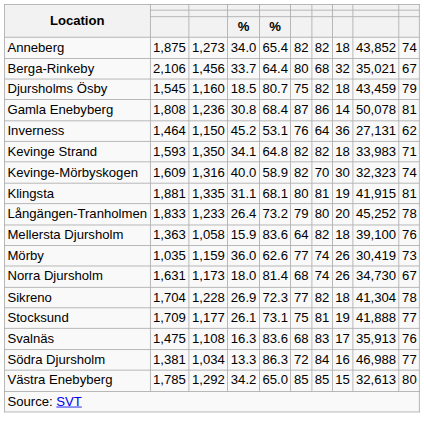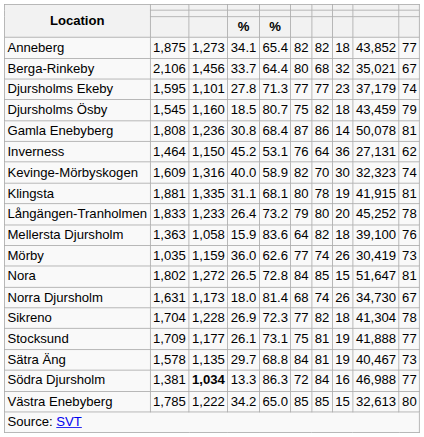(244, 47) 34.0 -> (244, 47) 34.1
(409, 47) 74 -> (409, 47) 77
+ row: (60, 89)
- row: (52, 151)
(322, 193) 81 -> (322, 193) 78
+ row: (22, 276)
- row: (31, 339)
+ row: (37, 359)
(208, 359) normal -> (208, 380) bold
(208, 380) 1,292 -> (208, 401) 1,222
